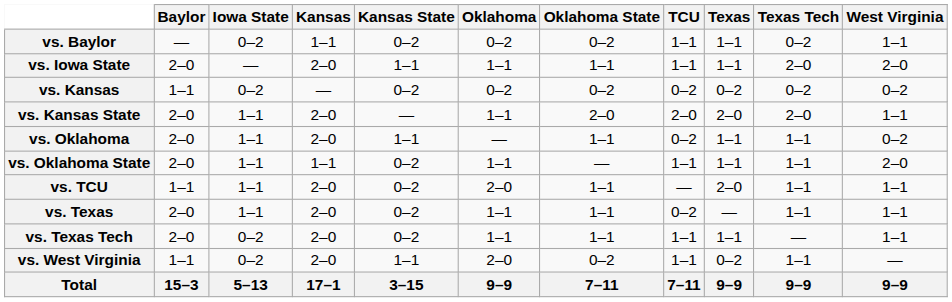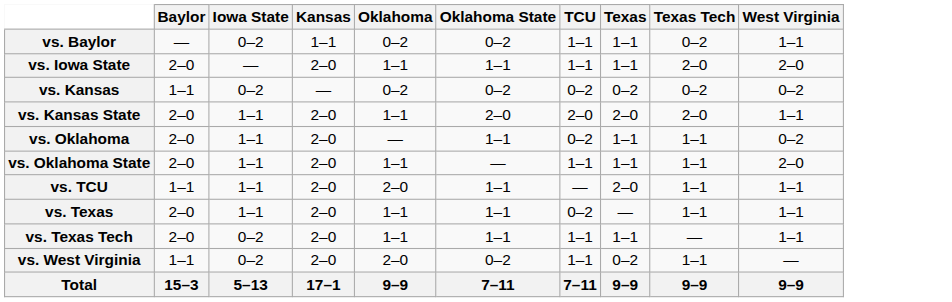- column: (406, 17)
(323, 163) 1–1 -> (323, 163) 2–0
